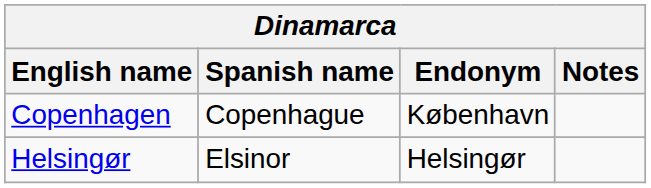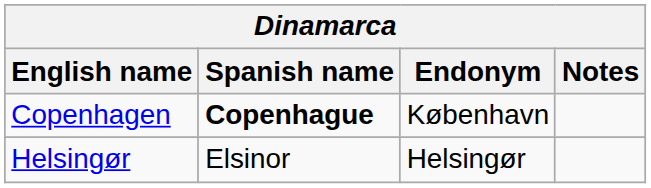(285, 114) normal -> (289, 114) bold
